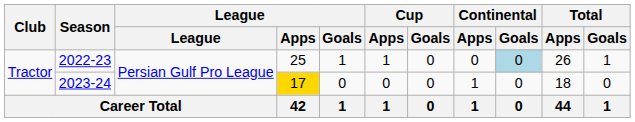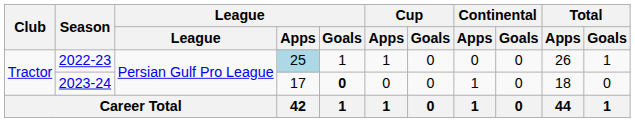(298, 60) no background -> (298, 60) lightblue background
(519, 60) lightblue background -> (519, 60) no background
(298, 83) gold background -> (298, 83) no background
(342, 83) normal -> (342, 83) bold
